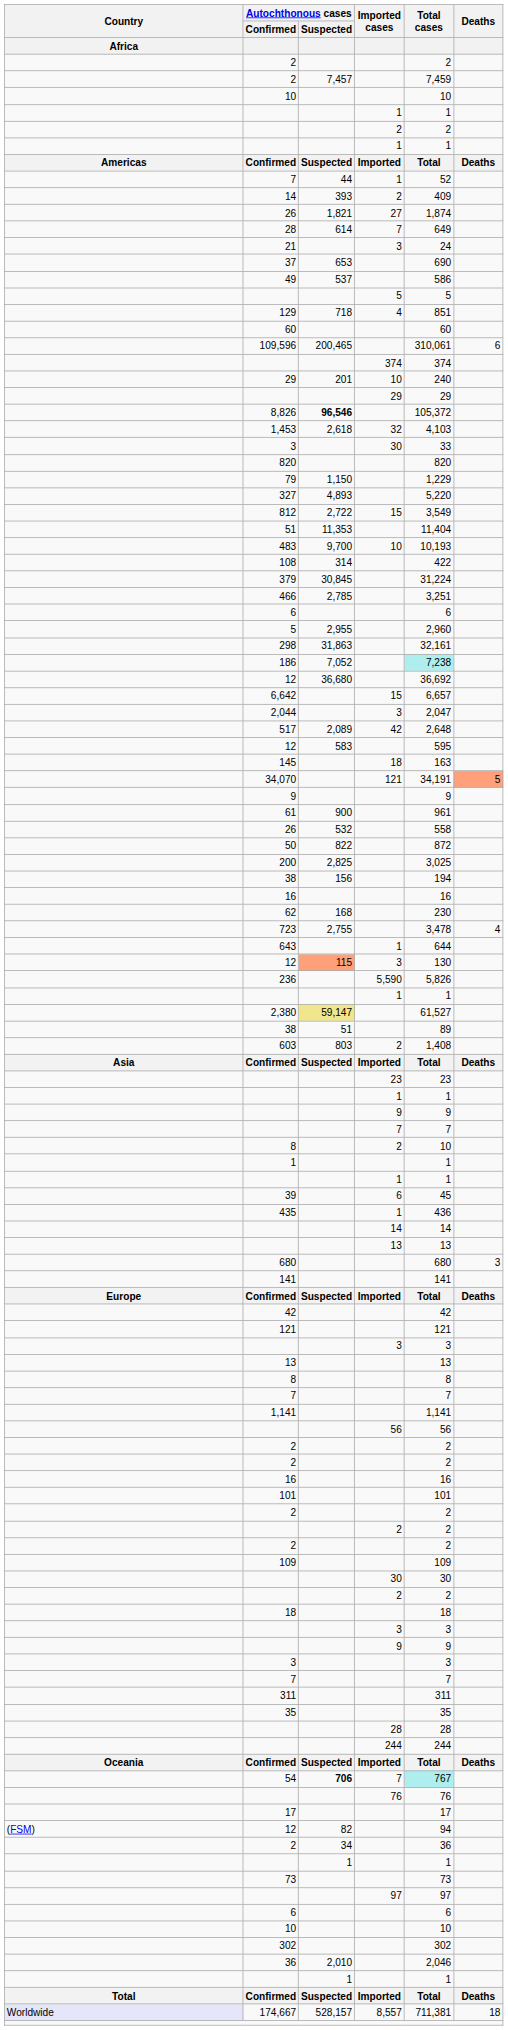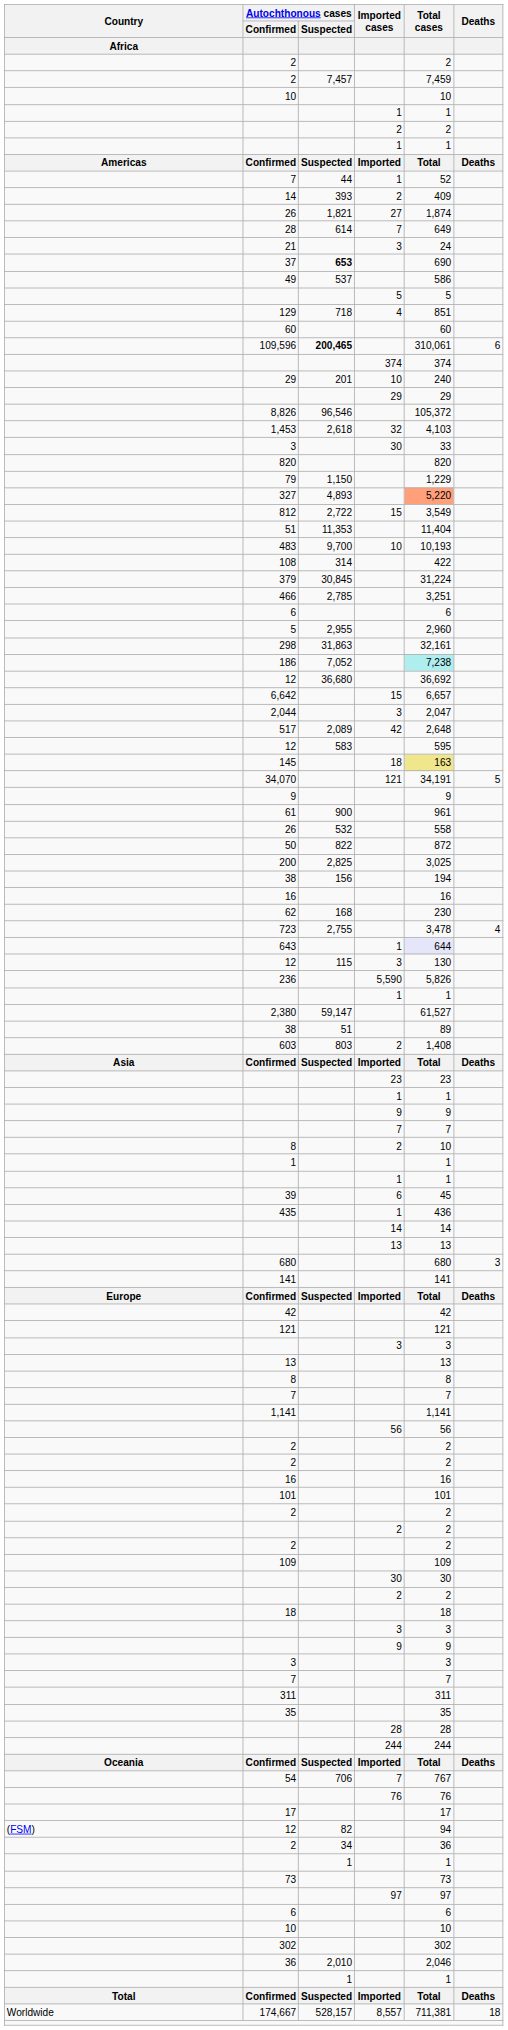(344, 262) normal -> (344, 262) bold
(334, 346) normal -> (334, 346) bold
(337, 412) bold -> (337, 412) normal
(439, 496) no background -> (439, 496) lightsalmon background
(443, 762) no background -> (443, 762) khaki background
(498, 779) lightsalmon background -> (498, 779) no background
(443, 946) no background -> (443, 946) lavender background
(344, 962) lightsalmon background -> (344, 962) no background
(337, 1012) khaki background -> (337, 1012) no background
(344, 1779) bold -> (344, 1779) normal
(443, 1779) paleturquoise background -> (443, 1779) no background
(30, 2012) lavender background -> (30, 2012) no background
